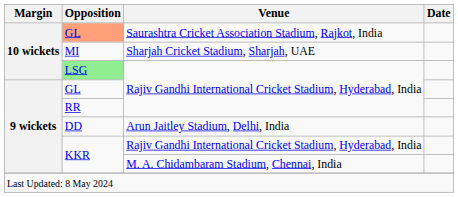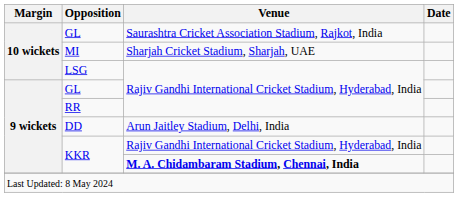(73, 32) lightsalmon background -> (73, 32) no background
(76, 70) lightgreen background -> (76, 70) no background
(234, 164) normal -> (243, 164) bold
